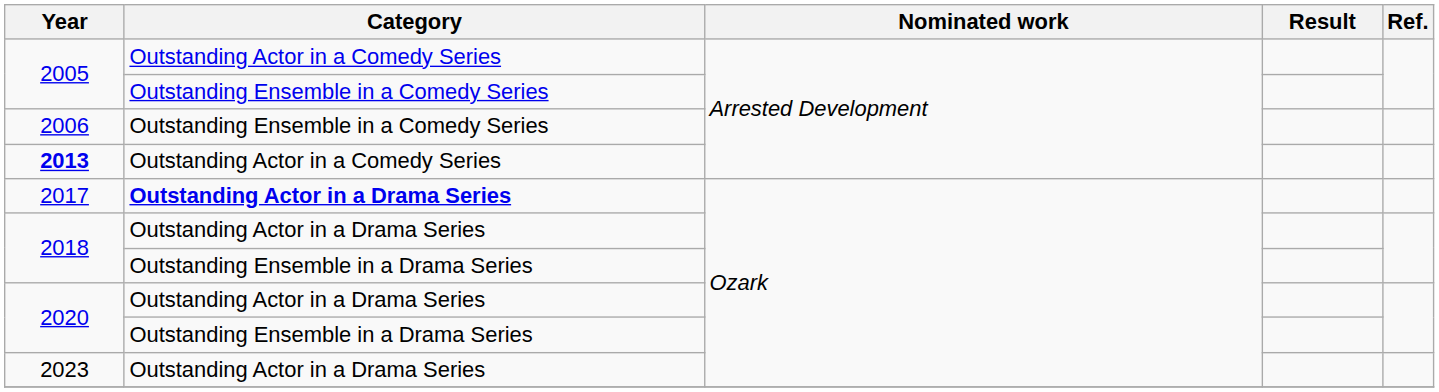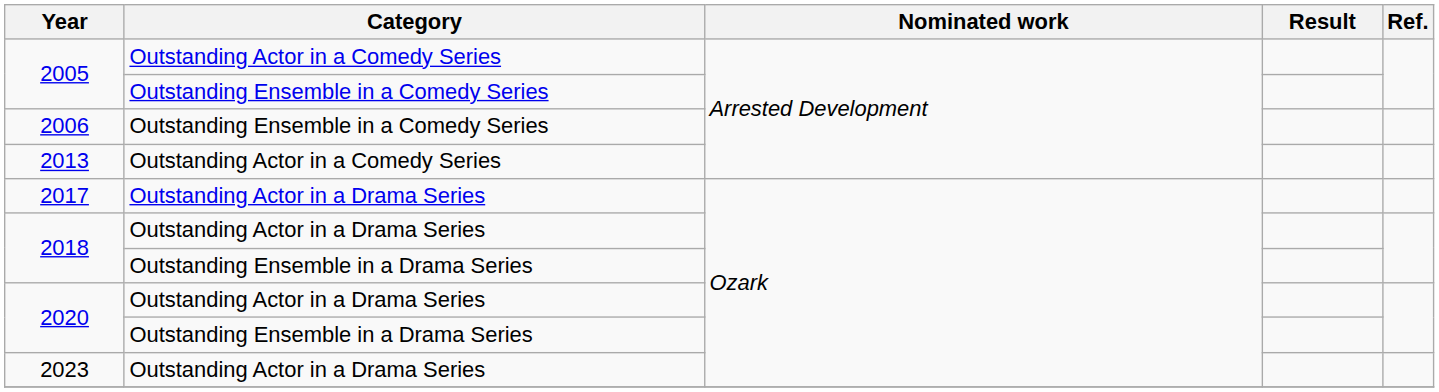(65, 160) bold -> (65, 160) normal
(320, 195) bold -> (307, 195) normal
